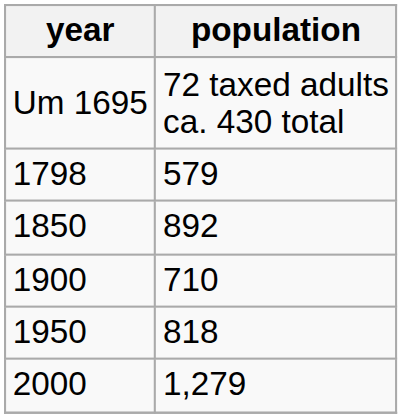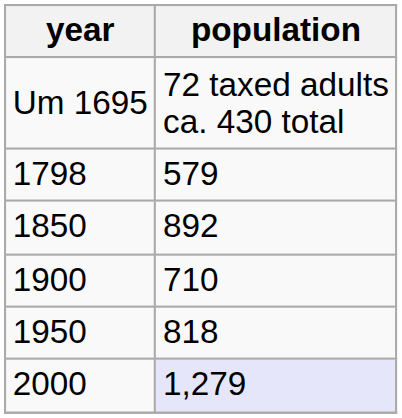(205, 385) no background -> (205, 385) lavender background
